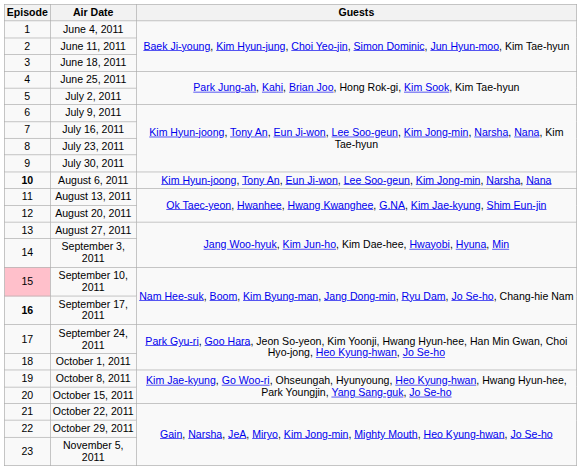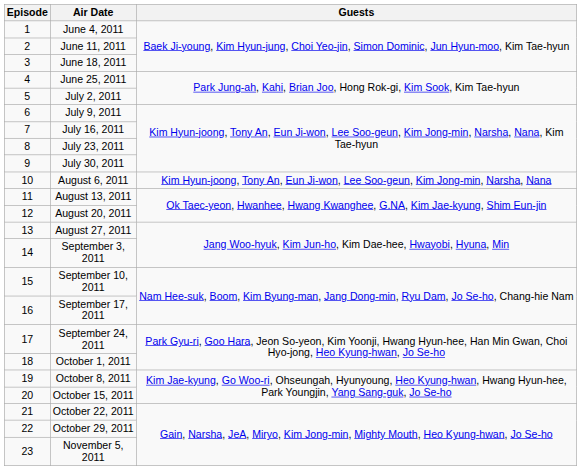(27, 180) bold -> (27, 180) normal
(27, 281) pink background -> (27, 281) no background
(27, 310) bold -> (27, 310) normal
